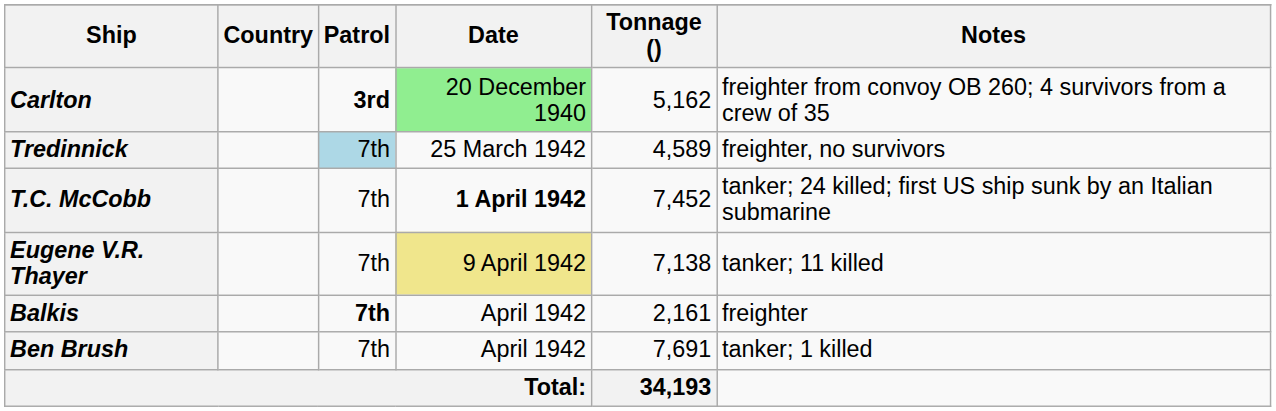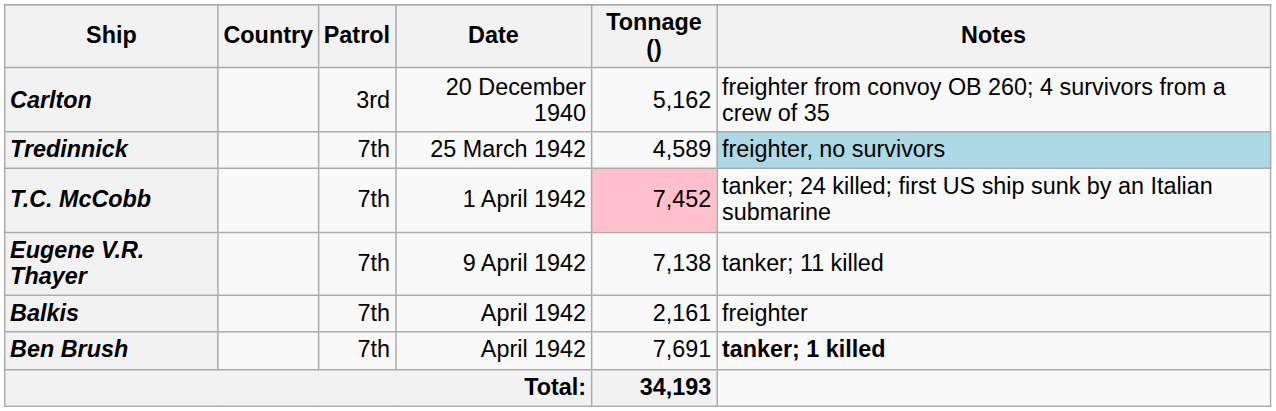(372, 99) bold -> (373, 99) normal
(516, 99) lightgreen background -> (516, 99) no background
(374, 149) lightblue background -> (374, 149) no background
(834, 149) no background -> (834, 149) lightblue background
(521, 199) bold -> (524, 199) normal
(682, 199) no background -> (682, 199) pink background
(524, 263) khaki background -> (524, 263) no background
(372, 313) bold -> (374, 313) normal
(797, 350) normal -> (804, 350) bold
